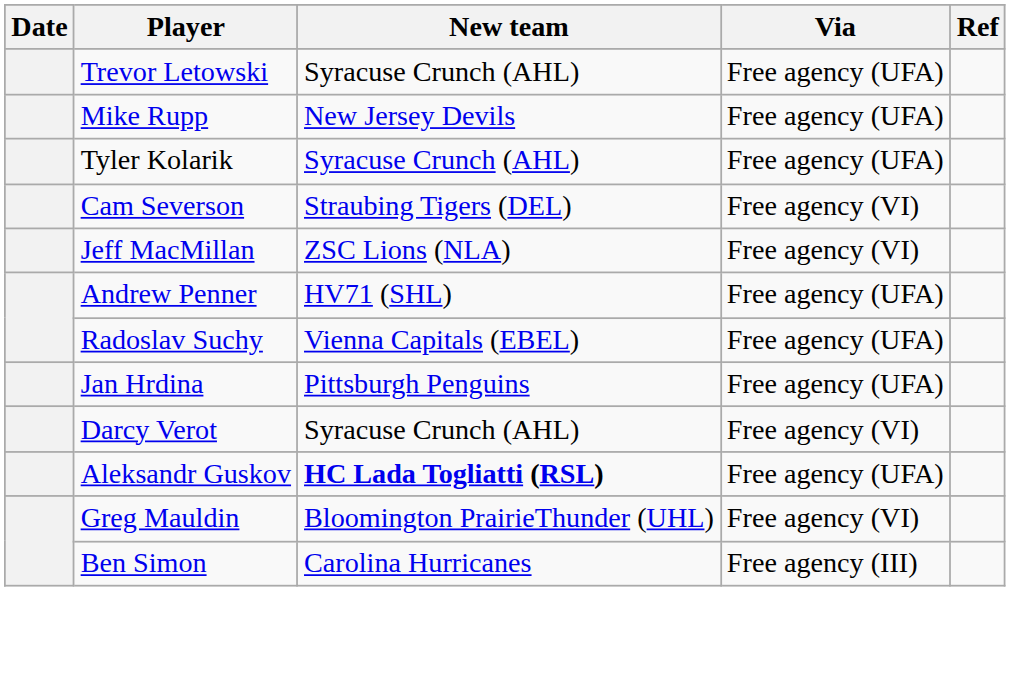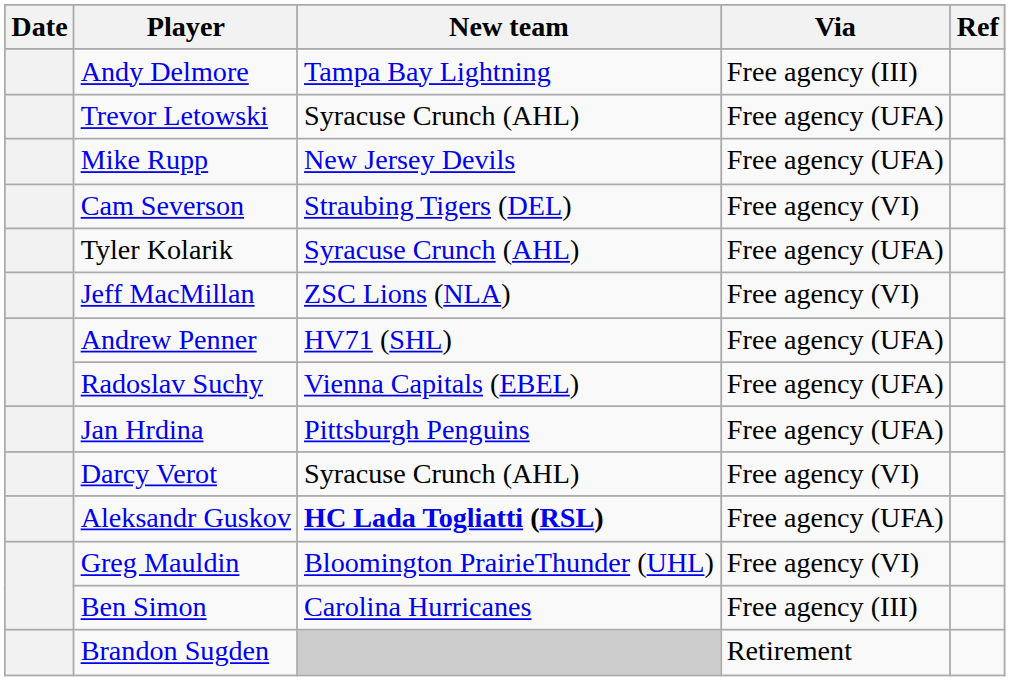+ row: (165, 71)
rows swapped: (157, 160) <-> (162, 205)
+ row: (175, 652)
